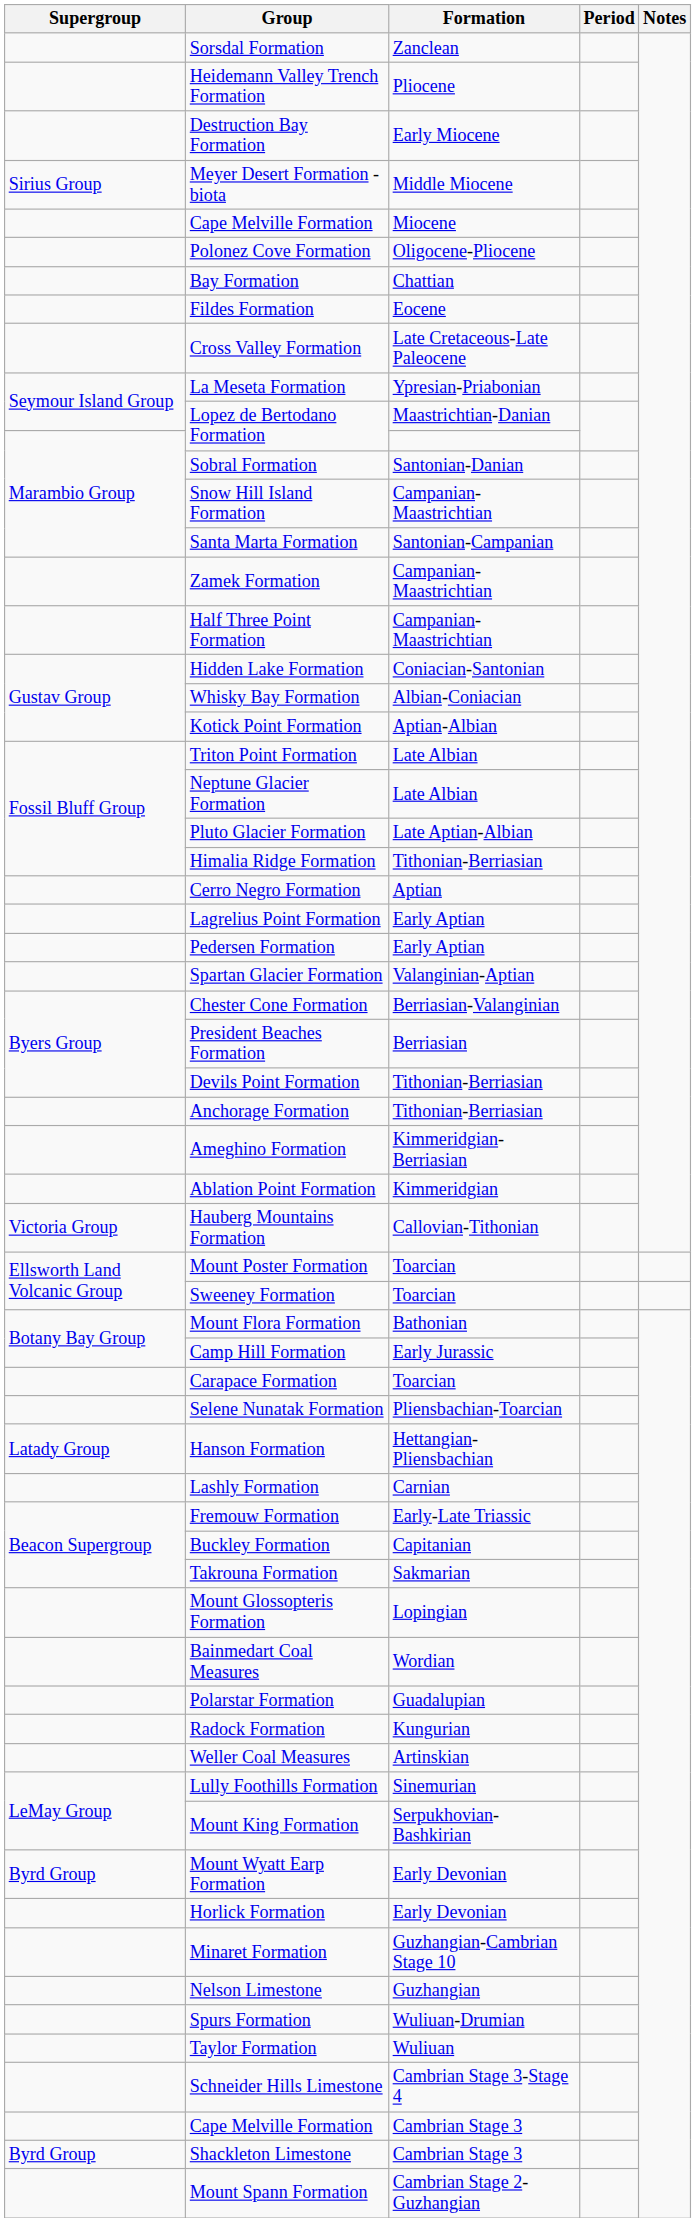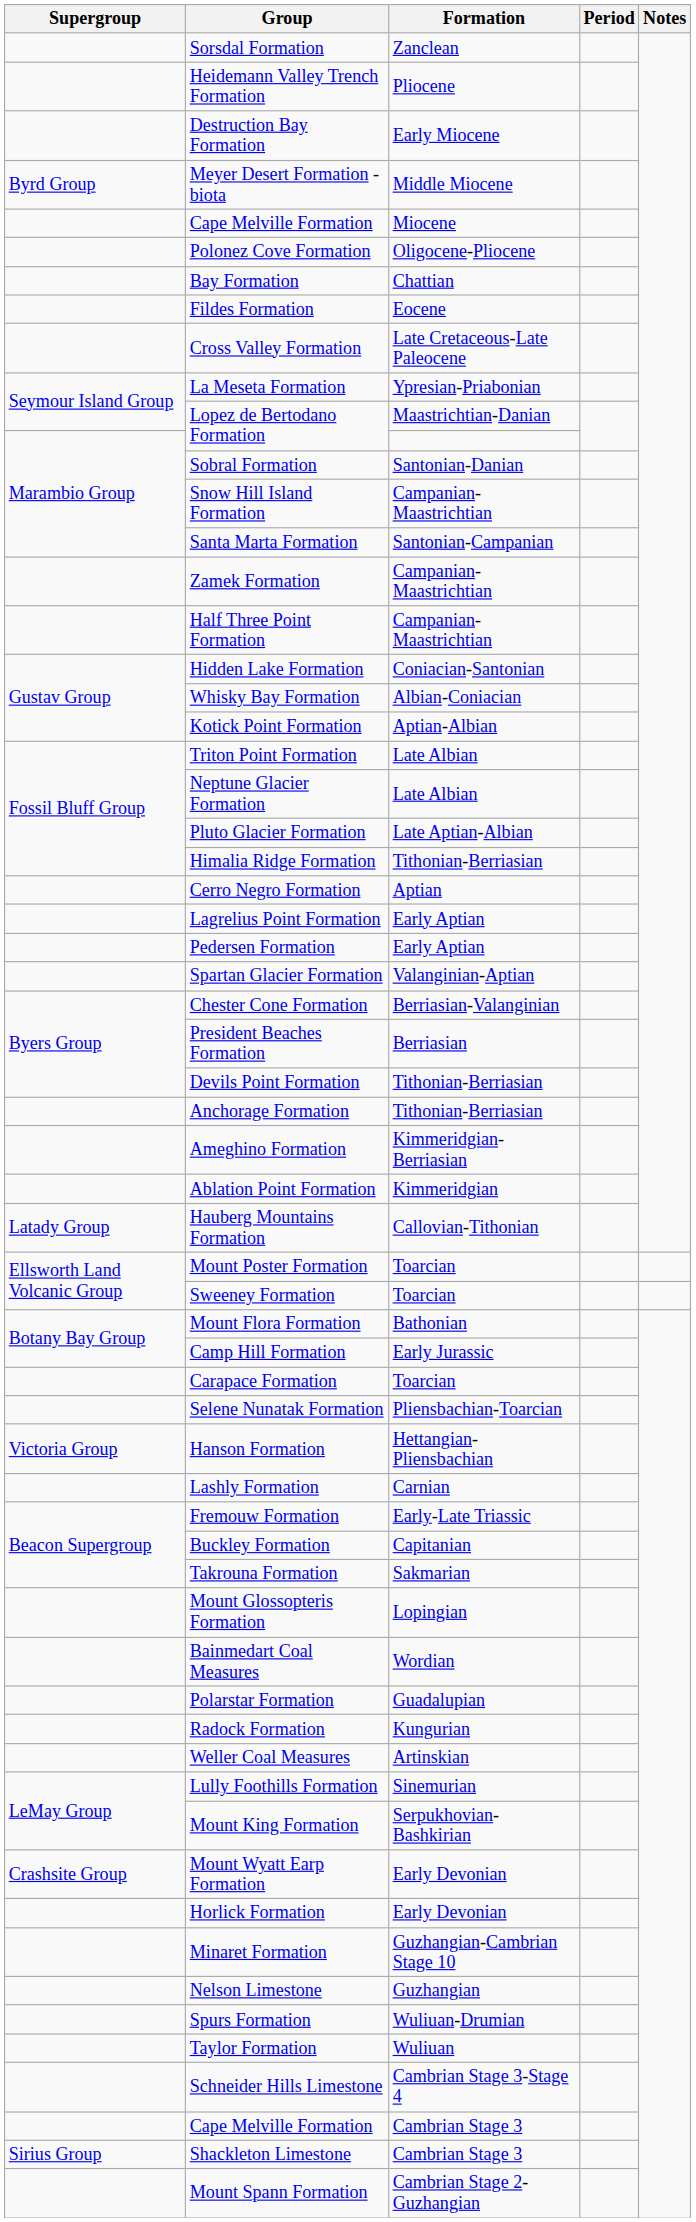(55, 184) Sirius Group -> (52, 184) Byrd Group
(63, 1227) Victoria Group -> (59, 1227) Latady Group
(59, 1448) Latady Group -> (63, 1448) Victoria Group
(52, 1874) Byrd Group -> (68, 1874) Crashsite Group
(52, 2154) Byrd Group -> (55, 2154) Sirius Group
